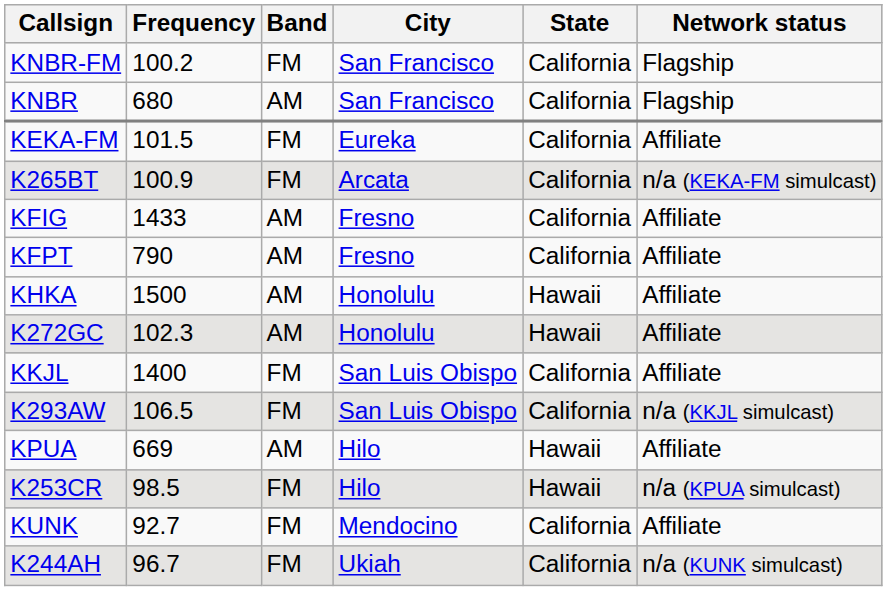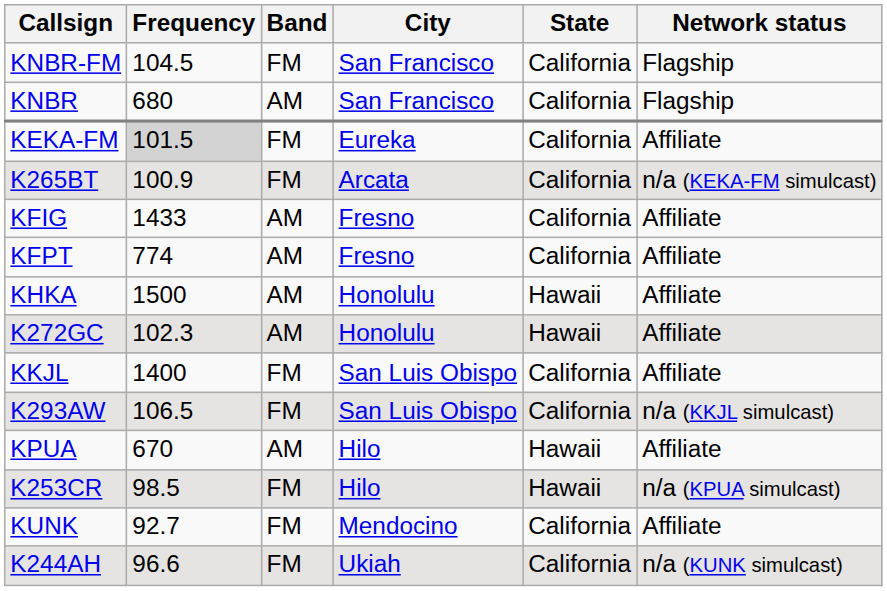(163, 62) 100.2 -> (163, 62) 104.5
(163, 141) no background -> (163, 141) lightgrey background
(153, 256) 790 -> (153, 256) 774
(153, 449) 669 -> (153, 449) 670
(156, 565) 96.7 -> (156, 565) 96.6
